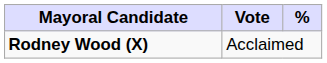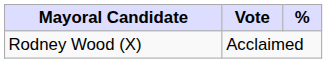(78, 44) bold -> (75, 44) normal
